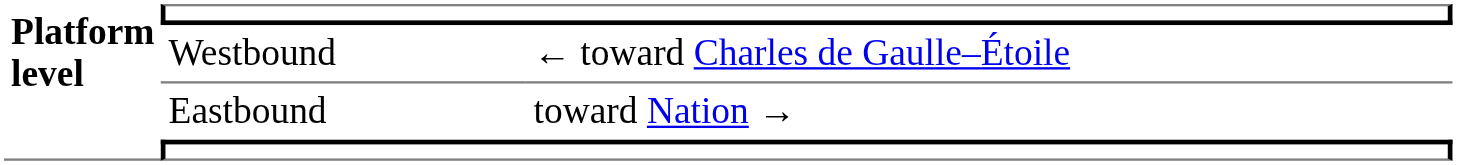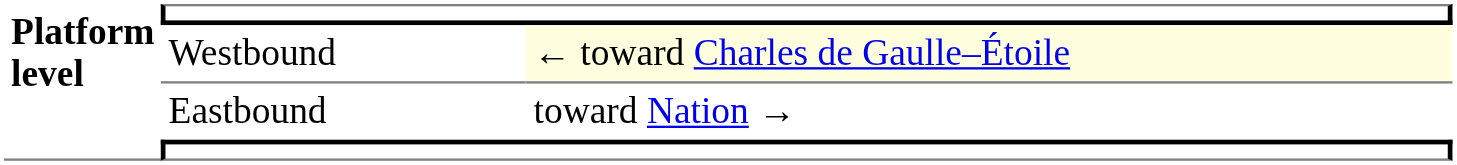(802, 52) no background -> (802, 52) lightyellow background
